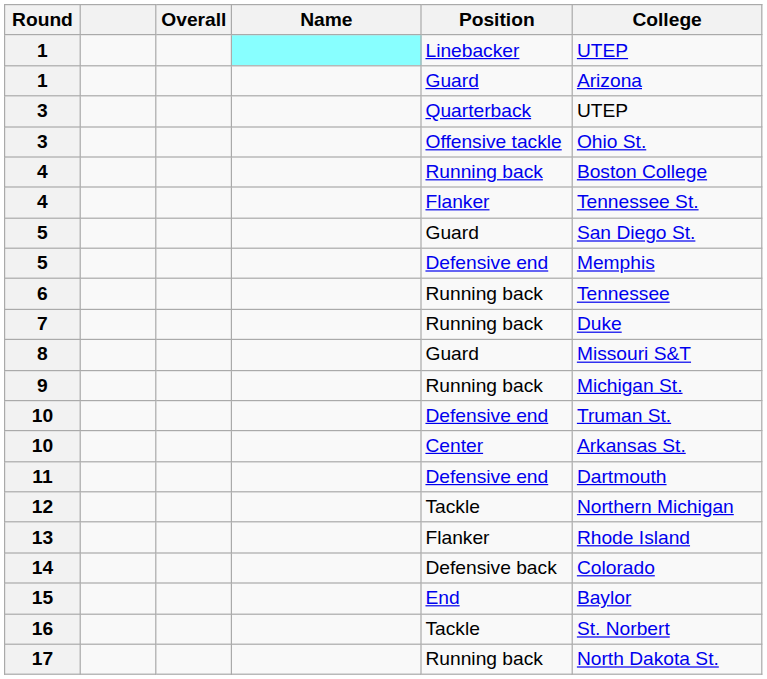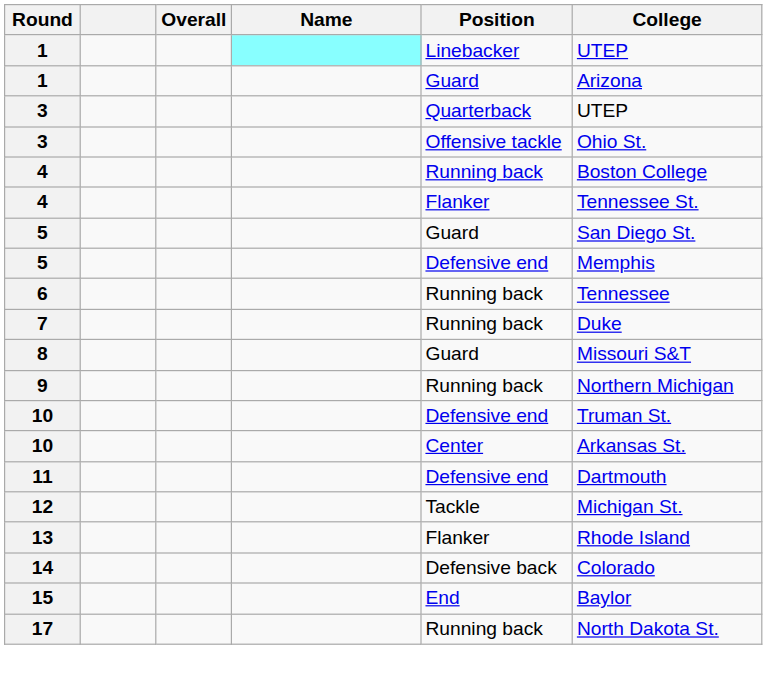(630, 385) Michigan St. -> (655, 385) Northern Michigan
(655, 506) Northern Michigan -> (630, 506) Michigan St.
- row: (42, 628)
